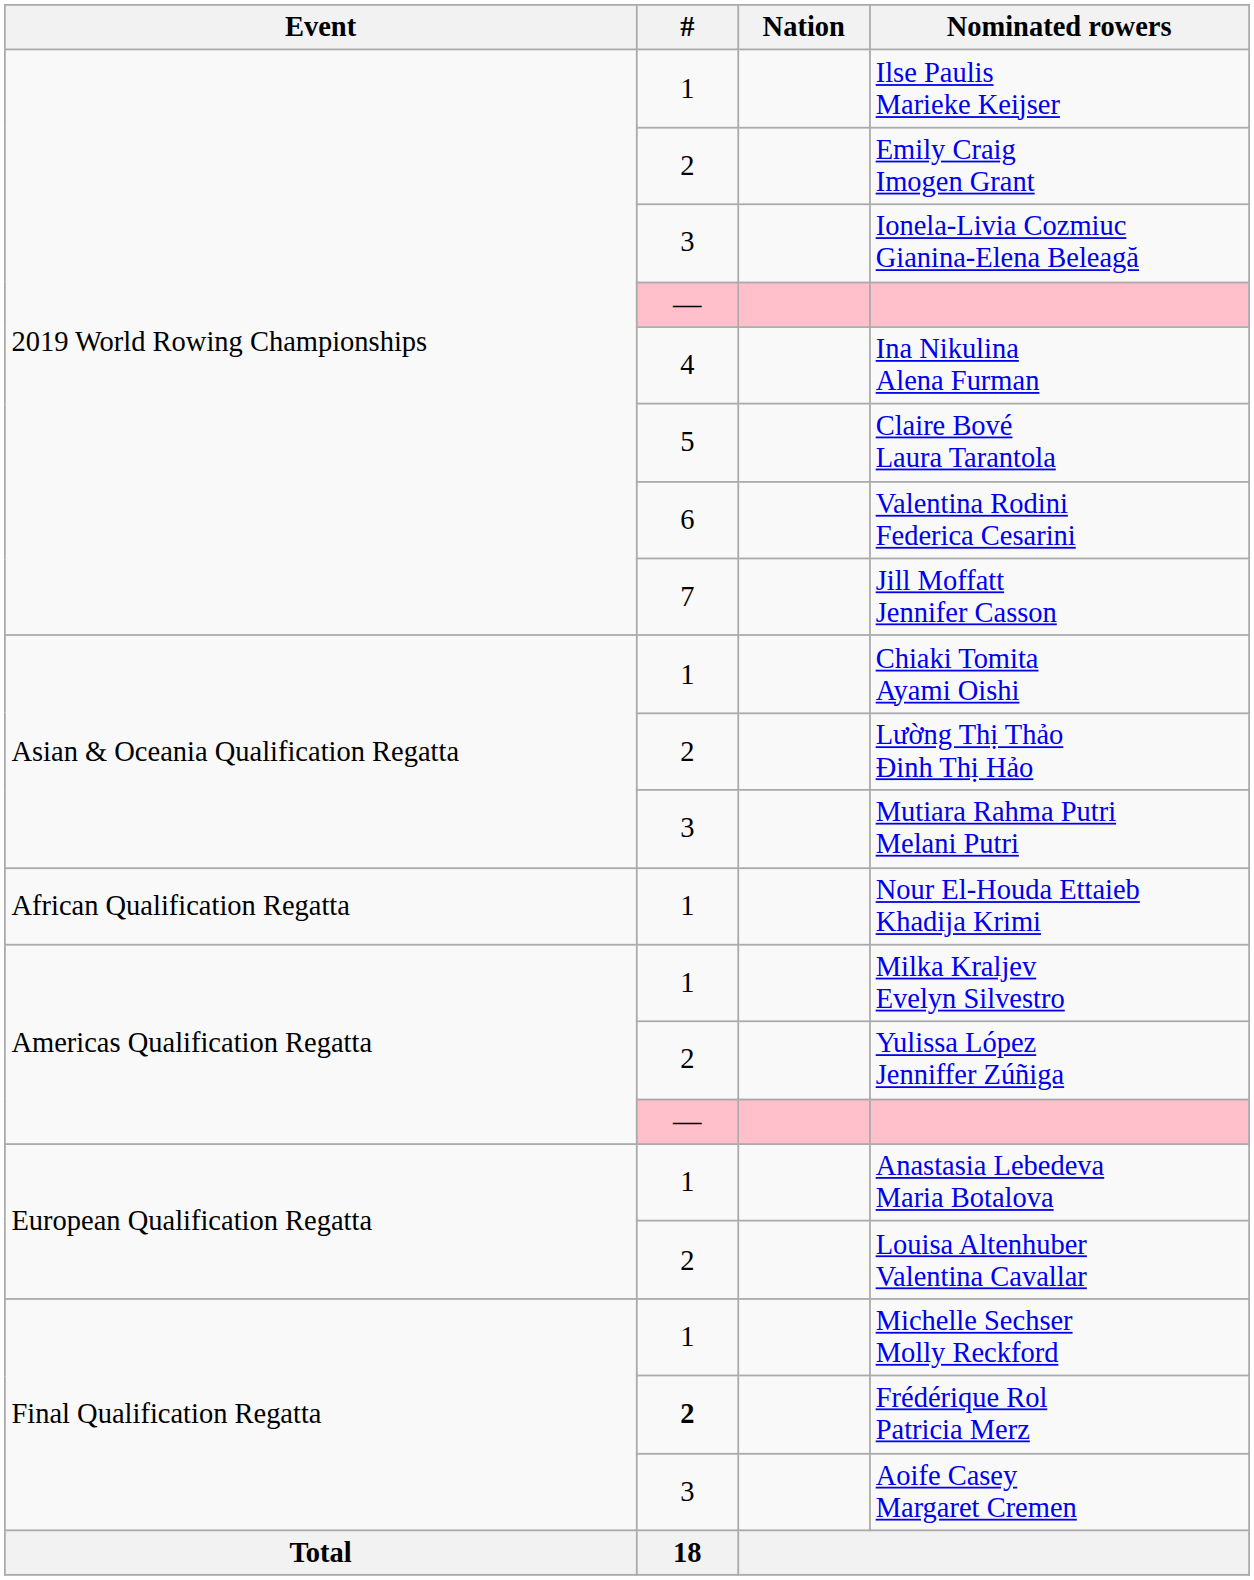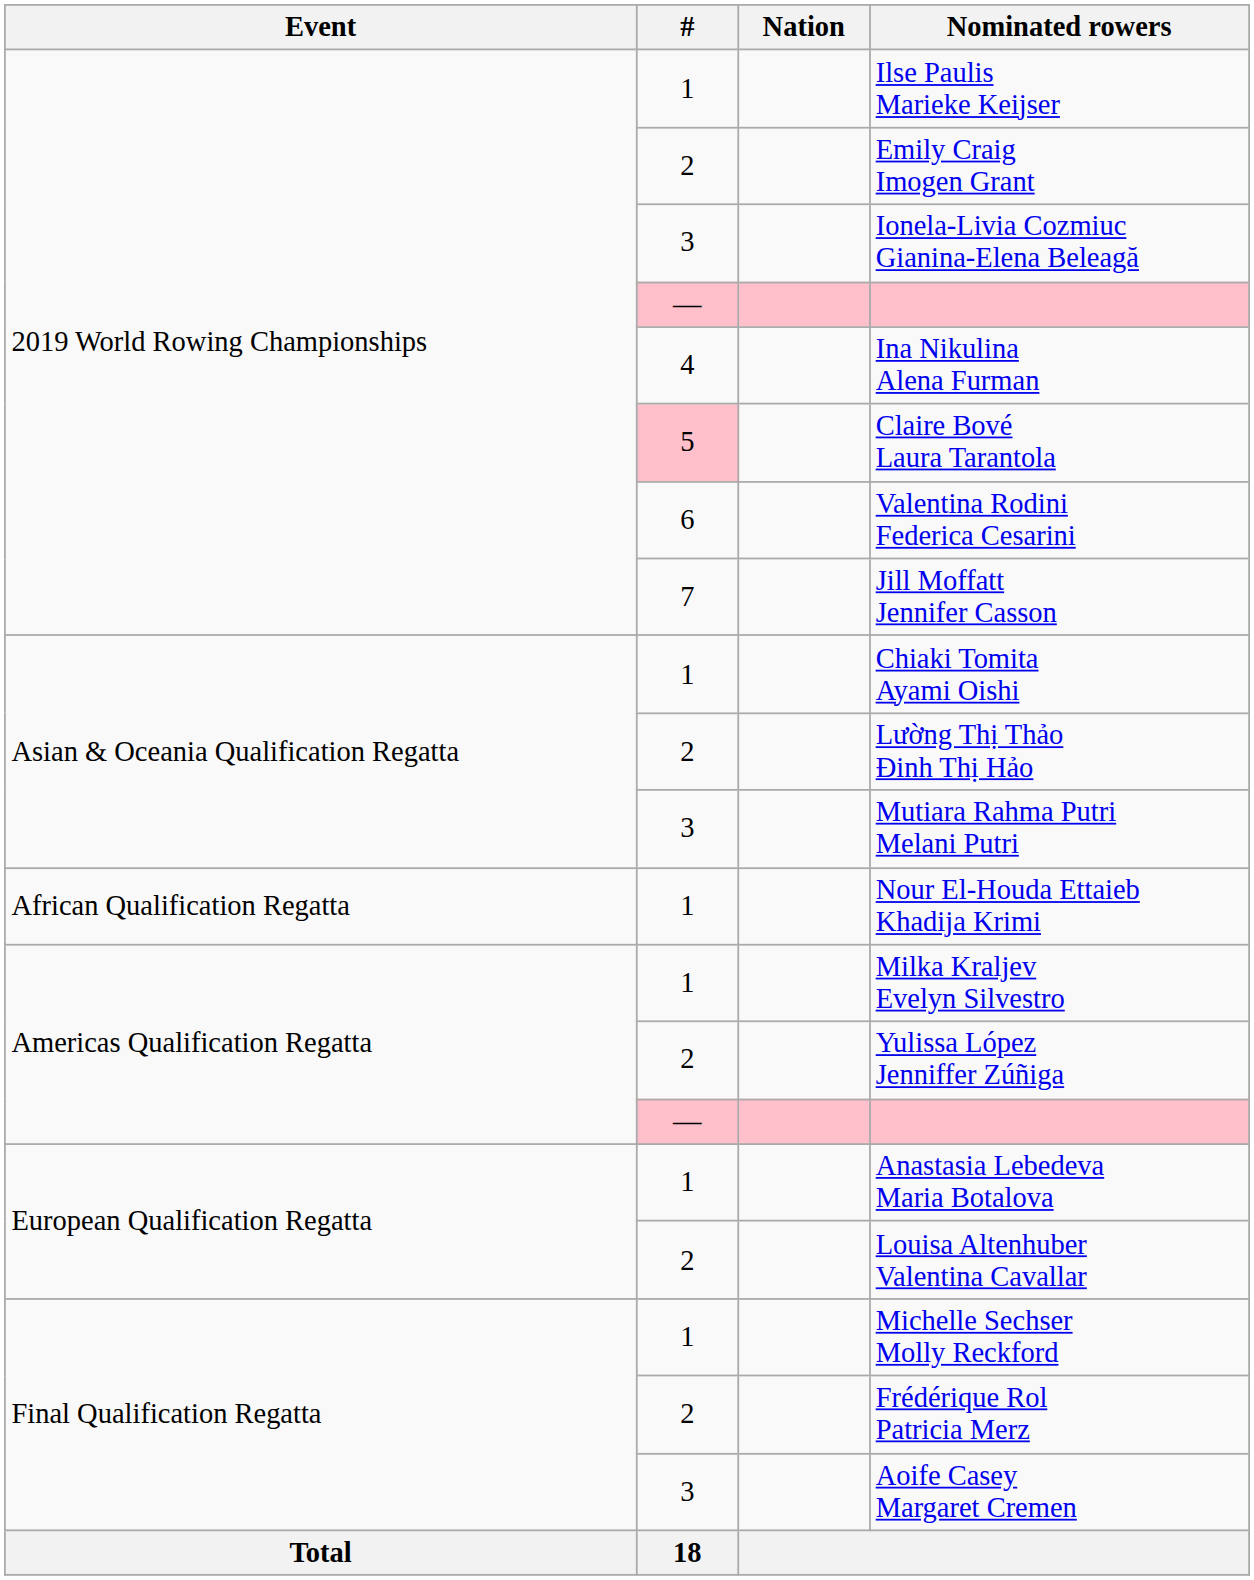(687, 442) no background -> (687, 442) pink background
(687, 1413) bold -> (687, 1413) normal
